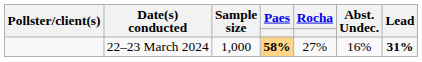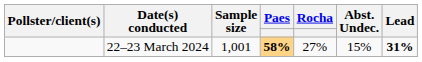(236, 47) 1,000 -> (236, 47) 1,001
(359, 47) 16% -> (359, 47) 15%
